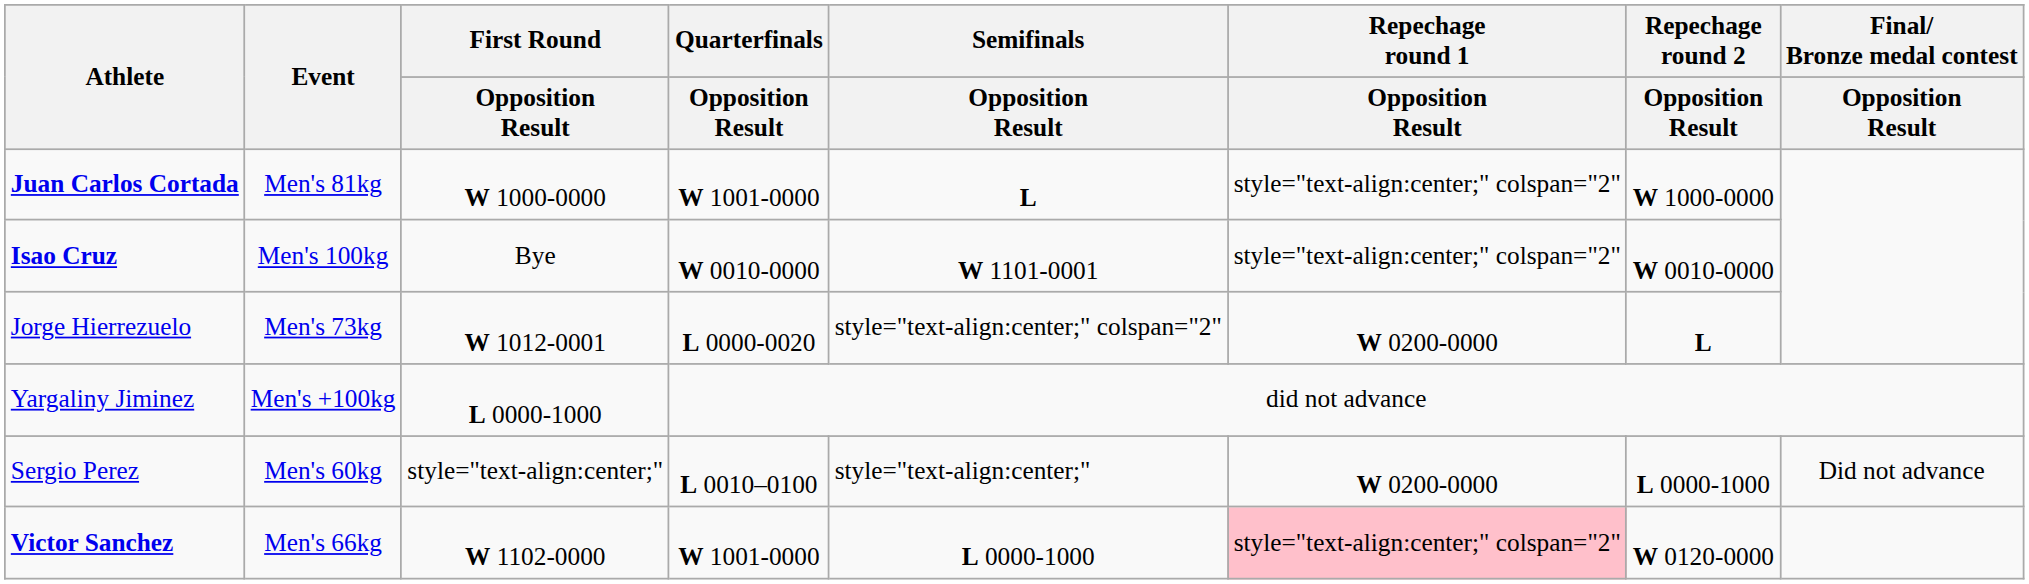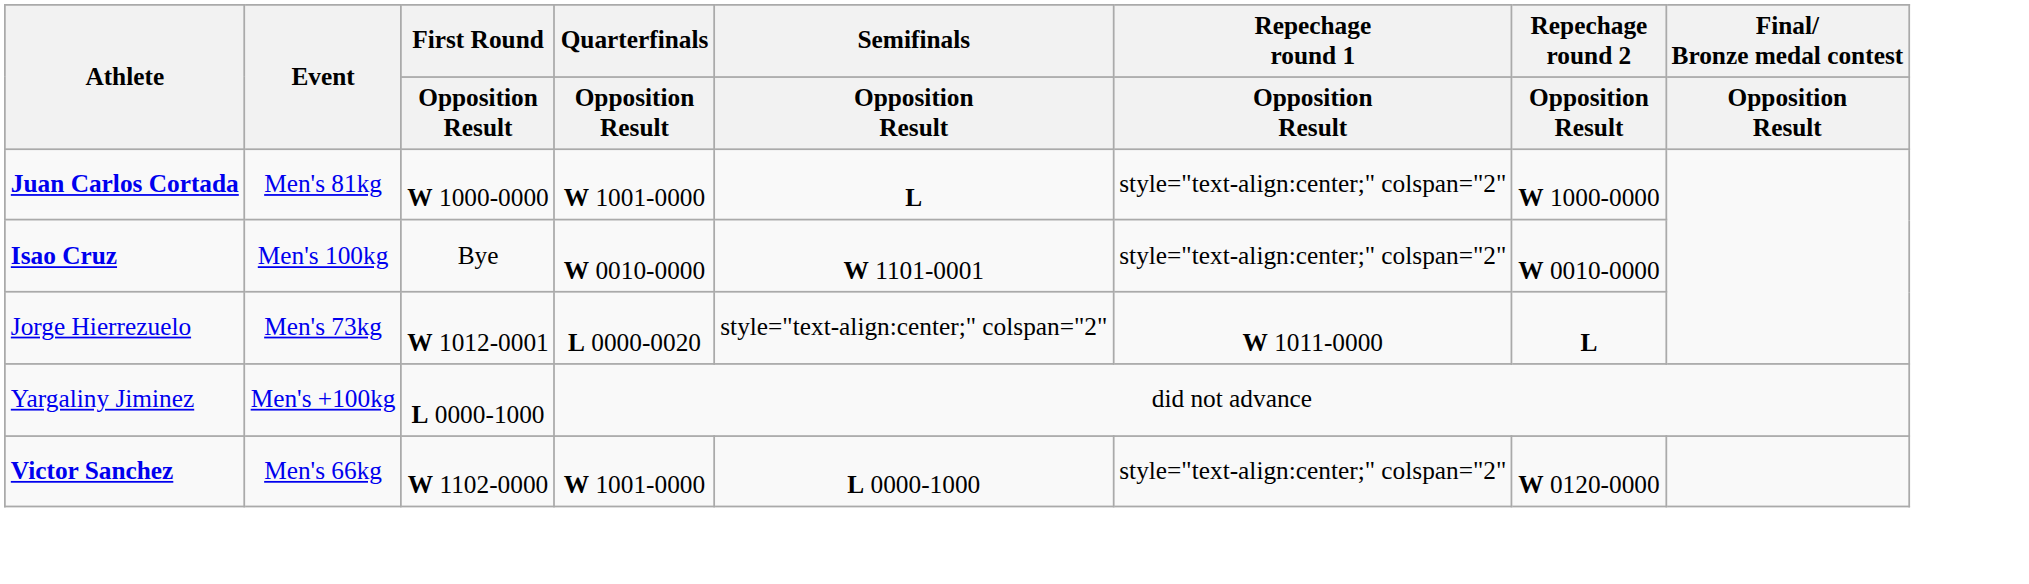(1427, 342) W 0200-0000 -> (1313, 342) W 1011-0000
- row: (75, 471)
(1427, 542) pink background -> (1313, 471) no background
